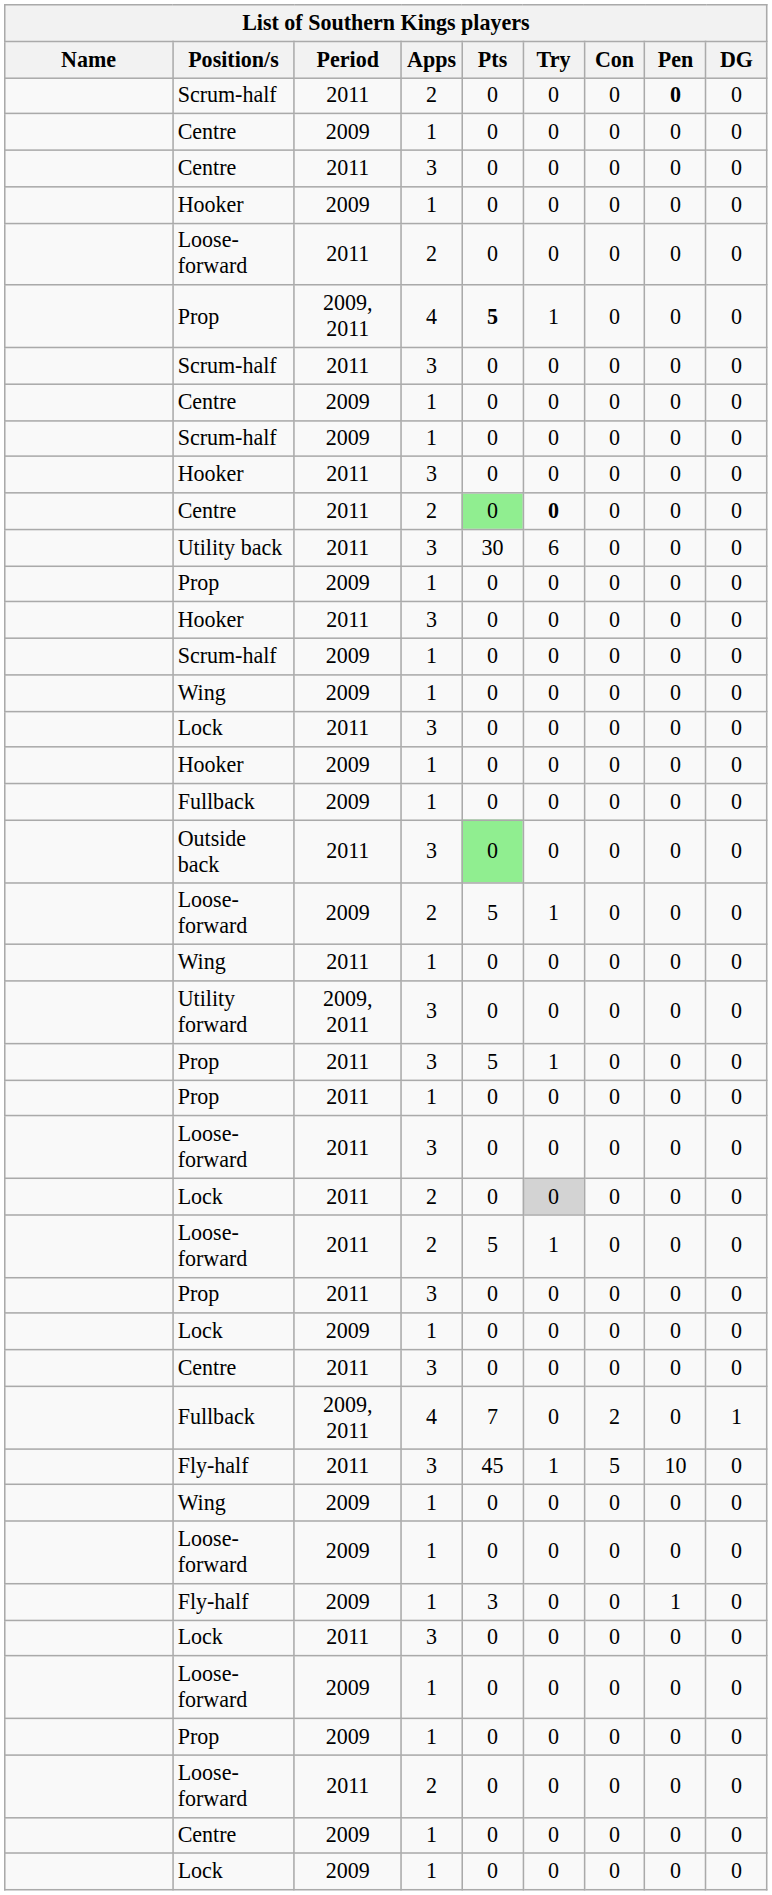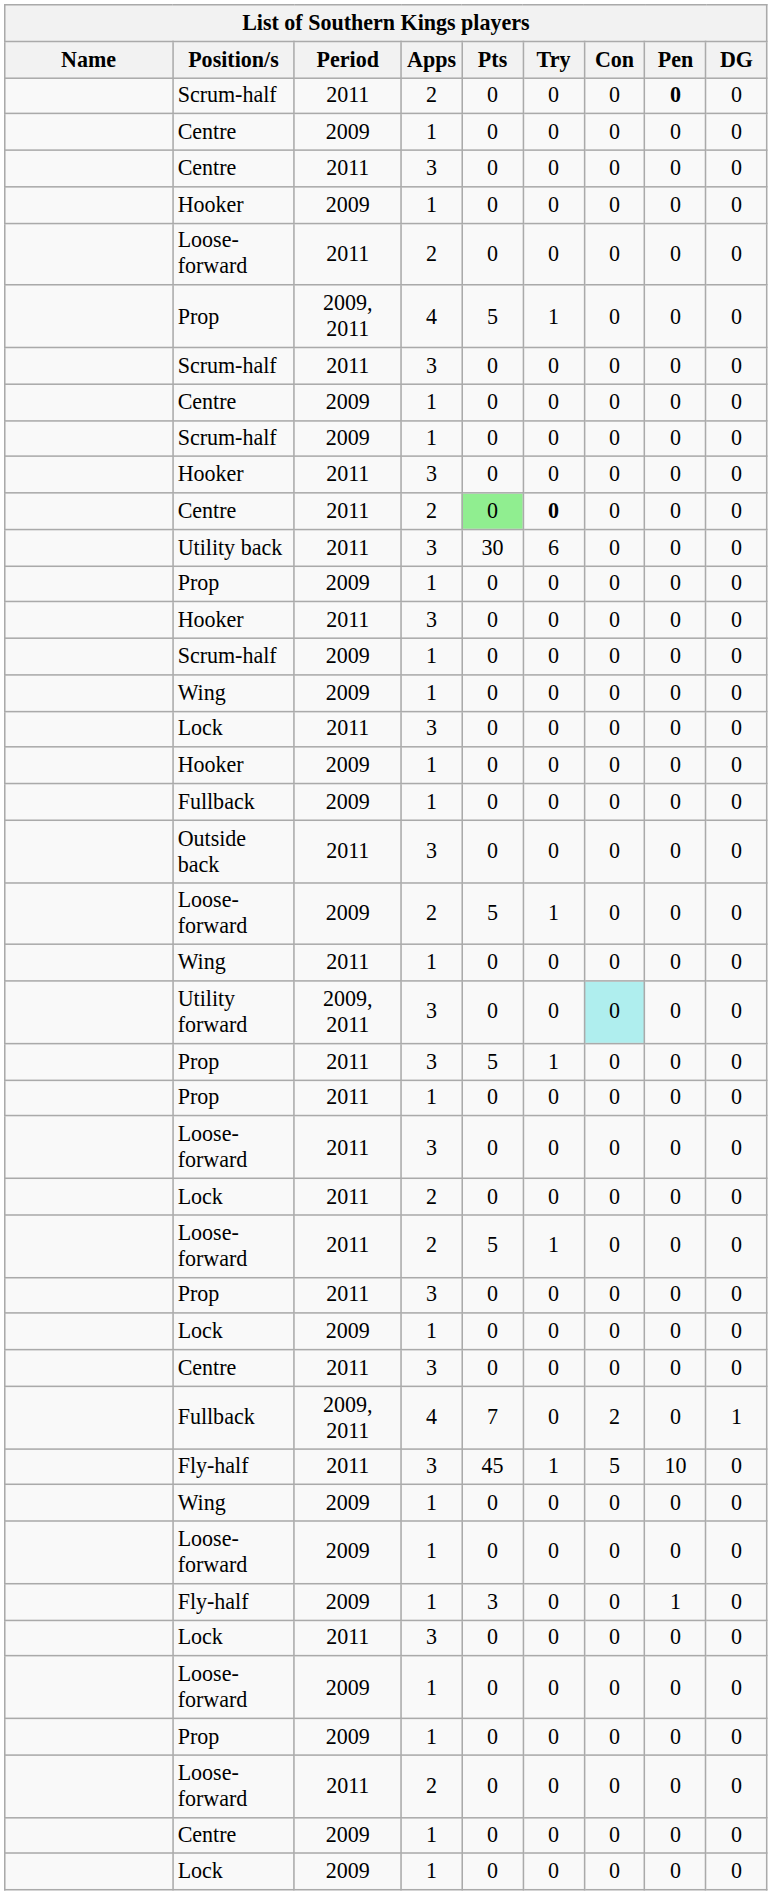(493, 316) bold -> (493, 316) normal
(493, 851) lightgreen background -> (493, 851) no background
(614, 1012) no background -> (614, 1012) paleturquoise background
(553, 1196) lightgrey background -> (553, 1196) no background
